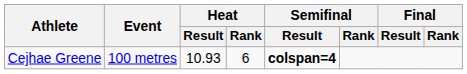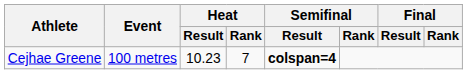(203, 58) 10.93 -> (203, 58) 10.23
(246, 58) 6 -> (246, 58) 7
